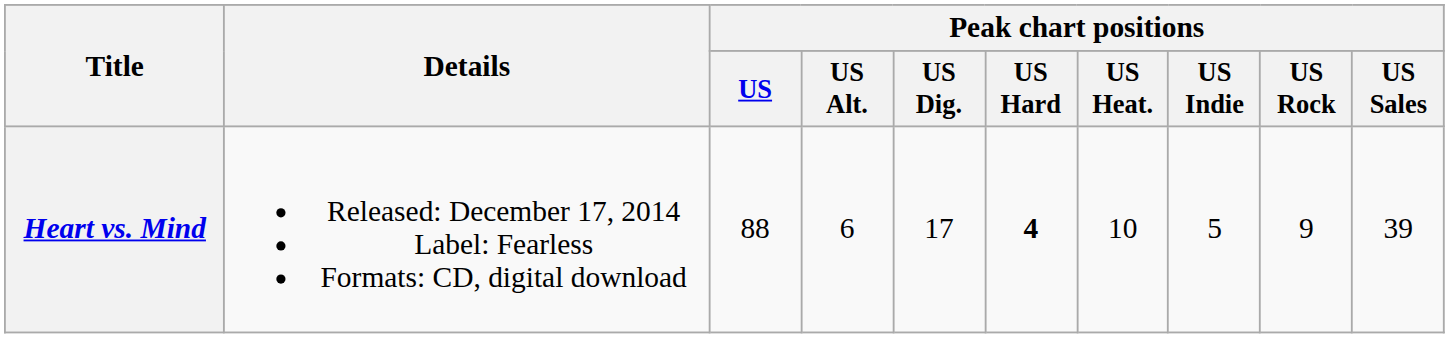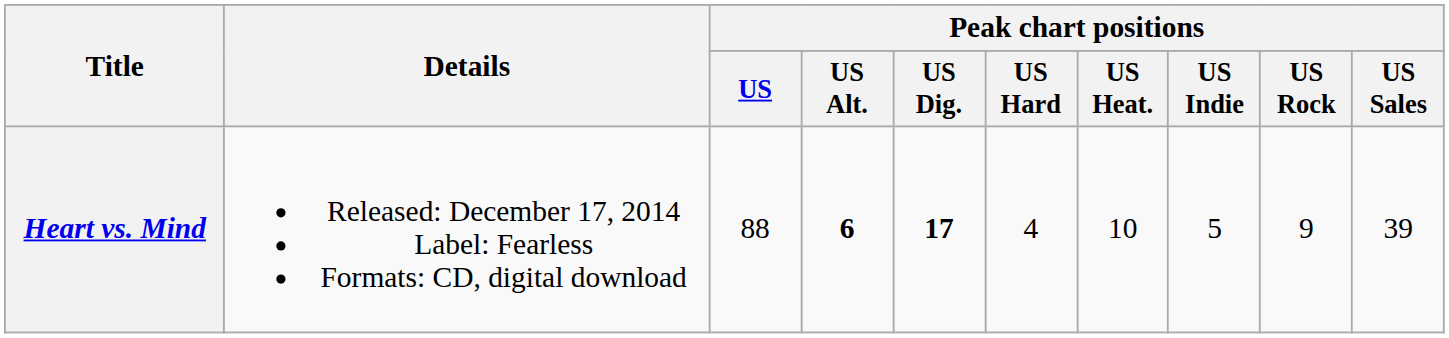(847, 228) normal -> (847, 228) bold
(939, 228) normal -> (939, 228) bold
(1031, 228) bold -> (1031, 228) normal
